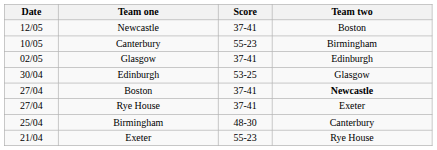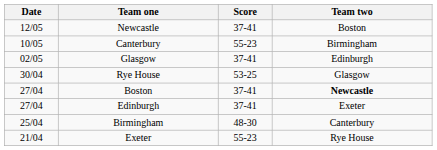(138, 75) Edinburgh -> (138, 75) Rye House
(138, 106) Rye House -> (138, 106) Edinburgh
